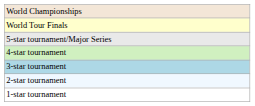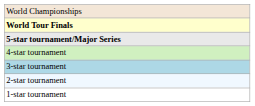(37, 24) normal -> (39, 24) bold
(59, 38) normal -> (64, 38) bold
